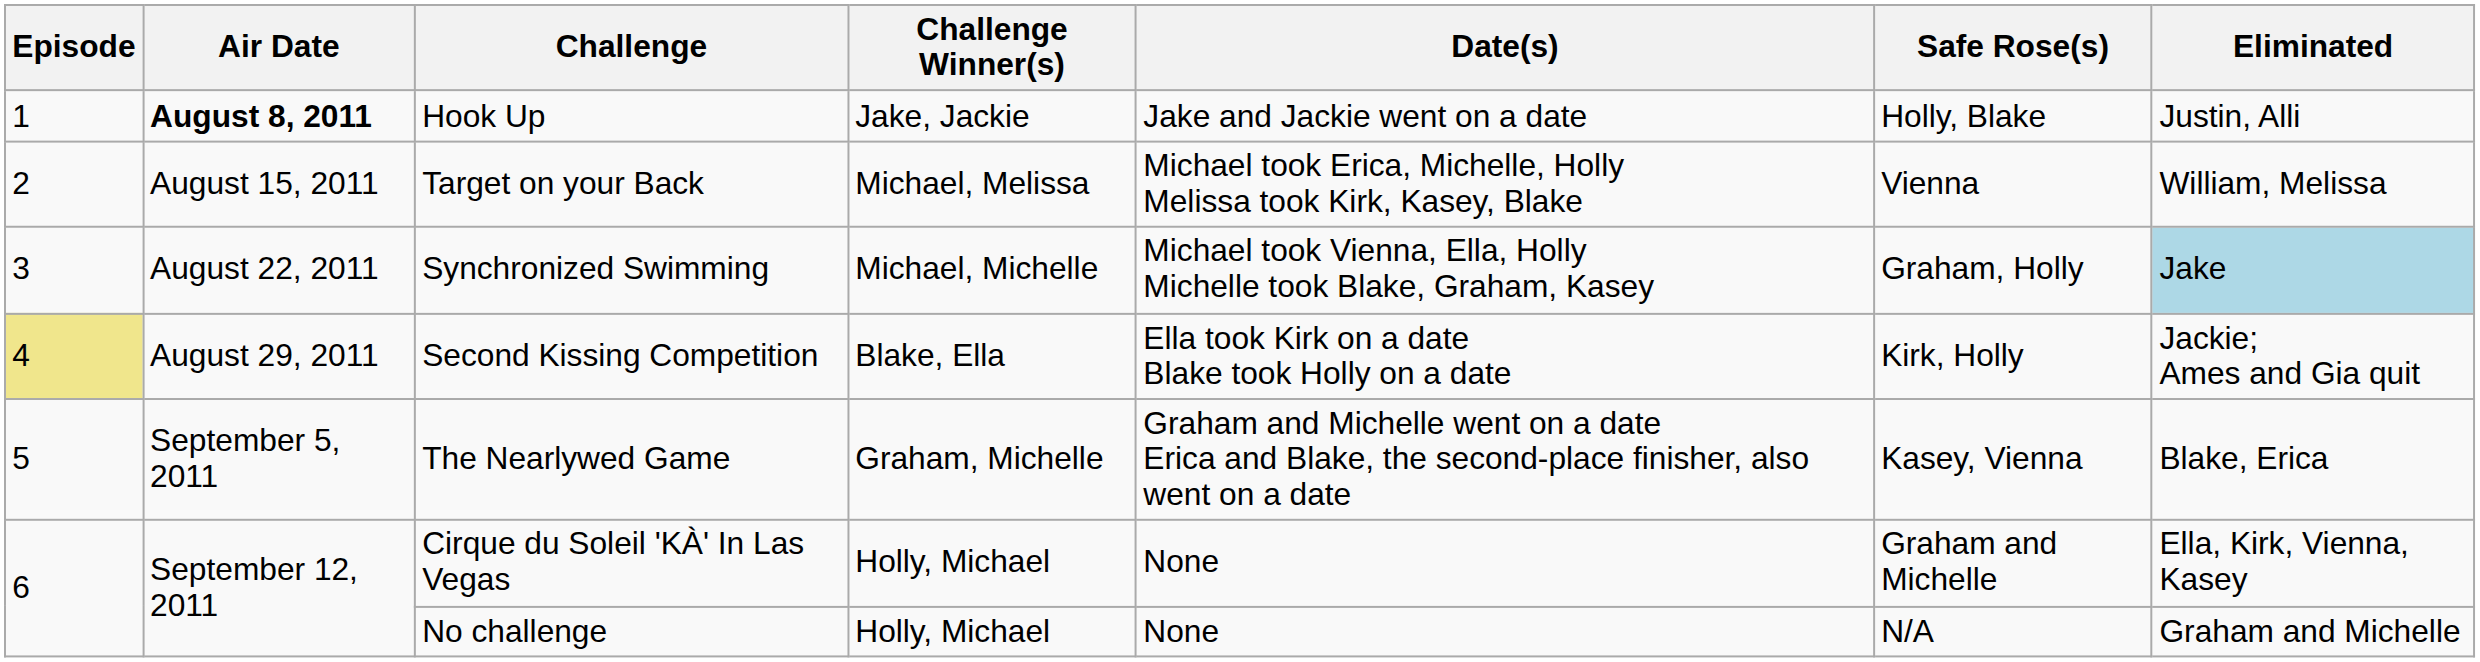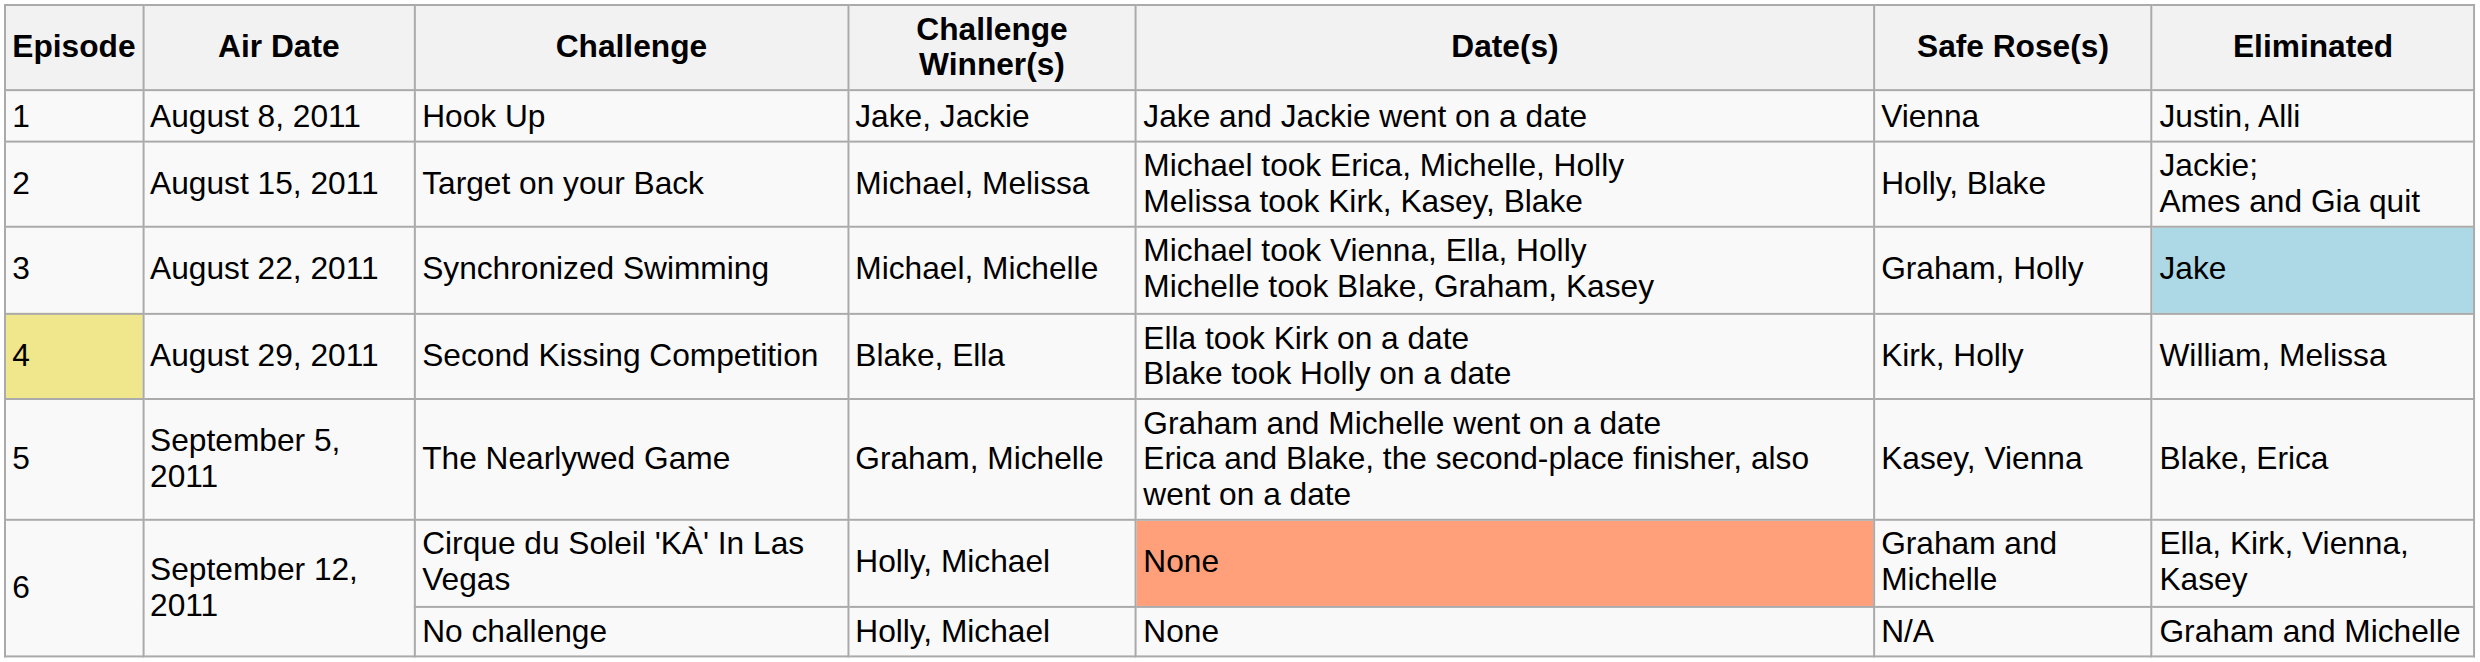(261, 115) bold -> (256, 115) normal
(1964, 115) Holly, Blake -> (1930, 115) Vienna
(1930, 183) Vienna -> (1964, 183) Holly, Blake
(2273, 183) William, Melissa -> (2290, 183) Jackie; Ames and Gia quit
(2290, 355) Jackie; Ames and Gia quit -> (2273, 355) William, Melissa
(1181, 562) no background -> (1181, 562) lightsalmon background
